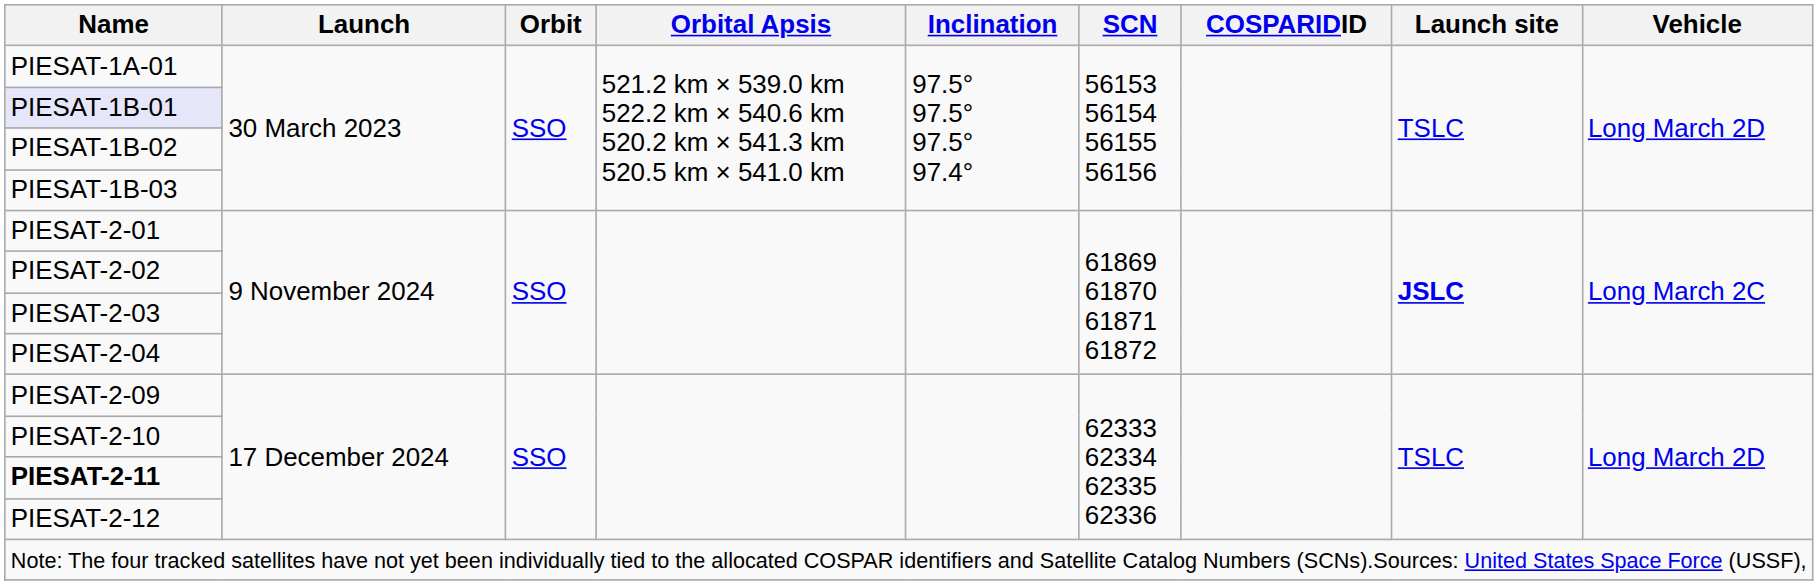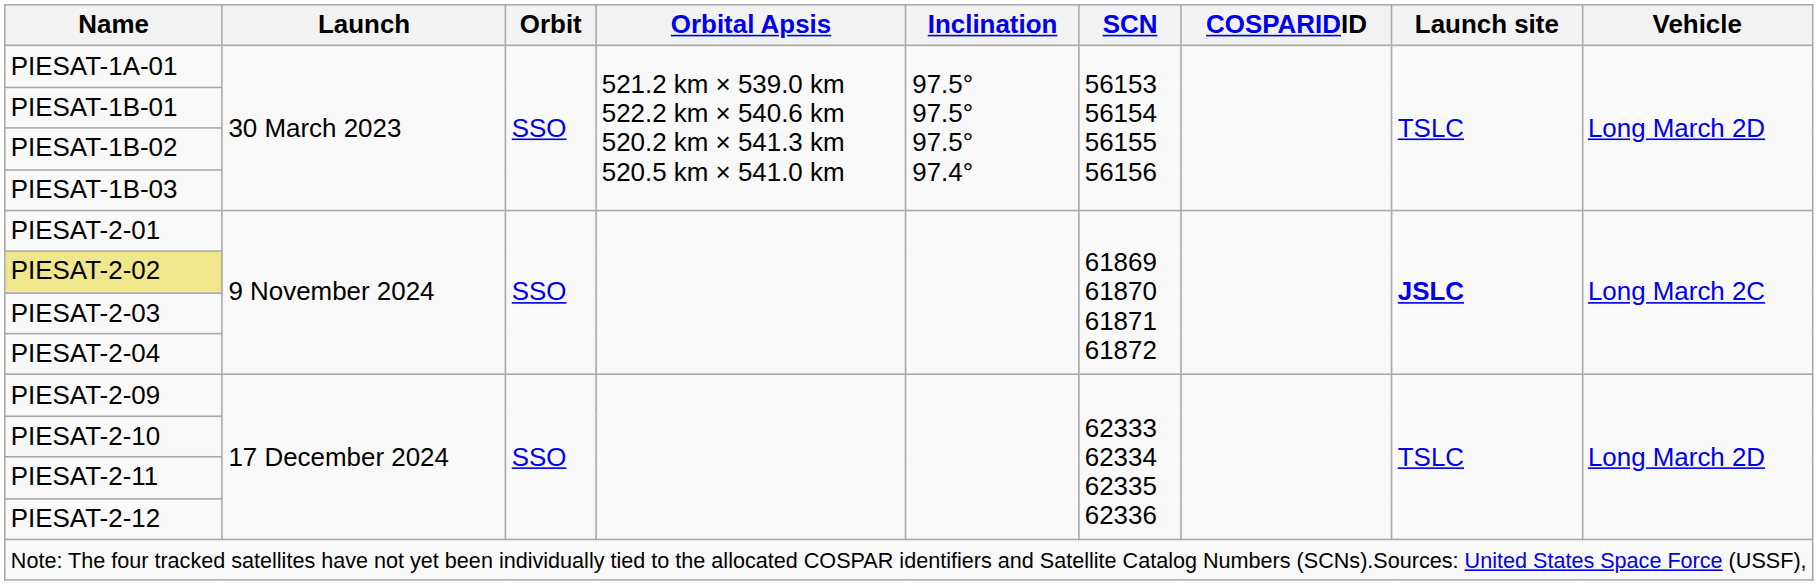(94, 107) lavender background -> (94, 107) no background
(85, 271) no background -> (85, 271) khaki background
(85, 477) bold -> (84, 477) normal
